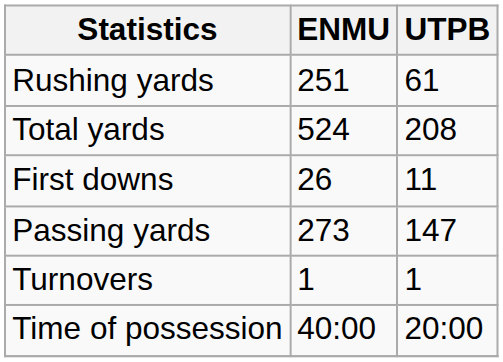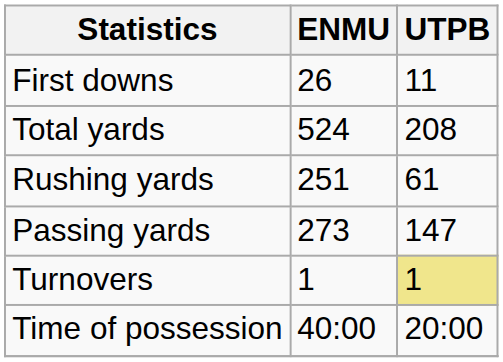rows swapped: (93, 179) <-> (113, 80)
(413, 279) no background -> (413, 279) khaki background
